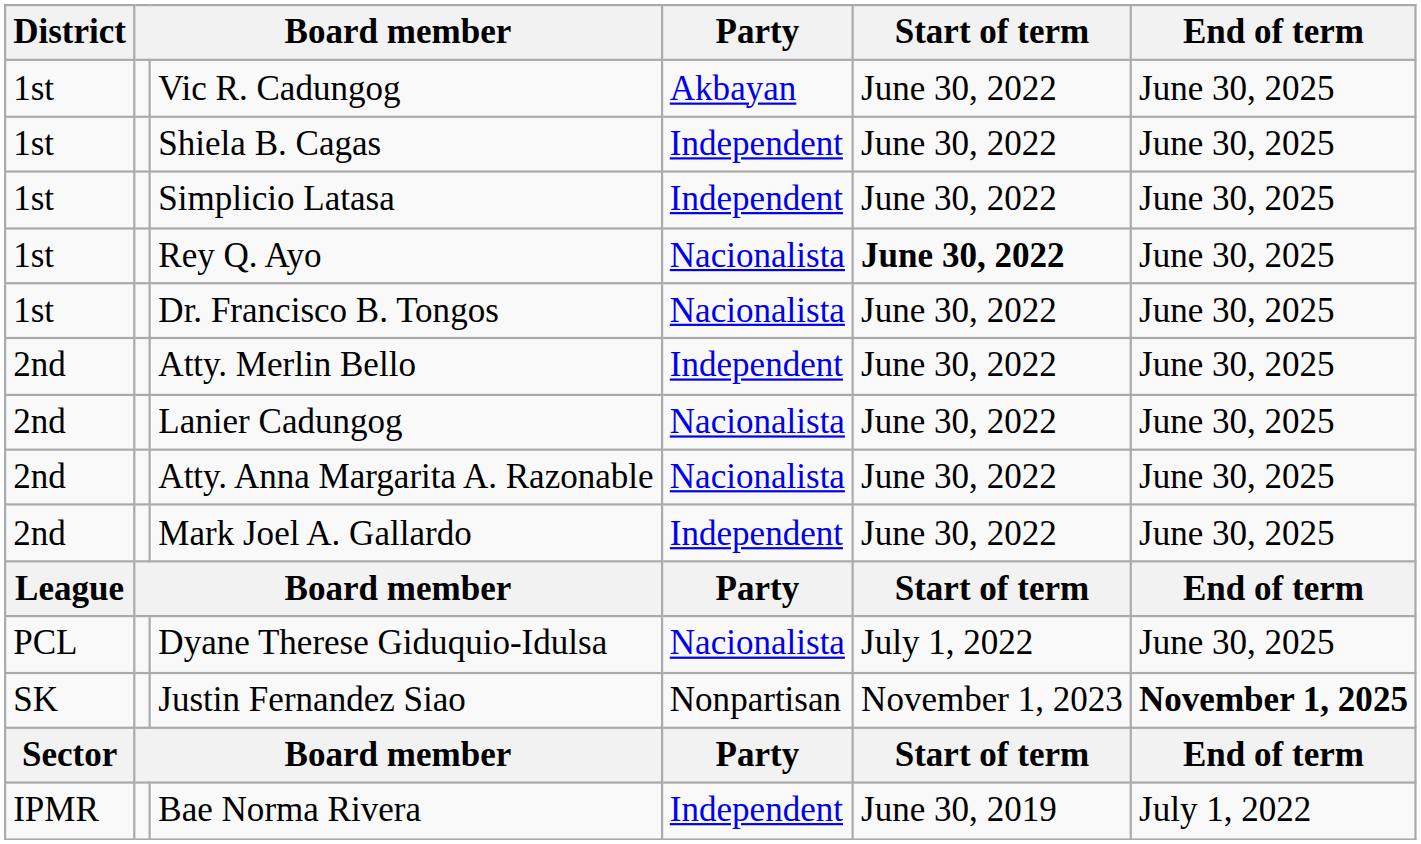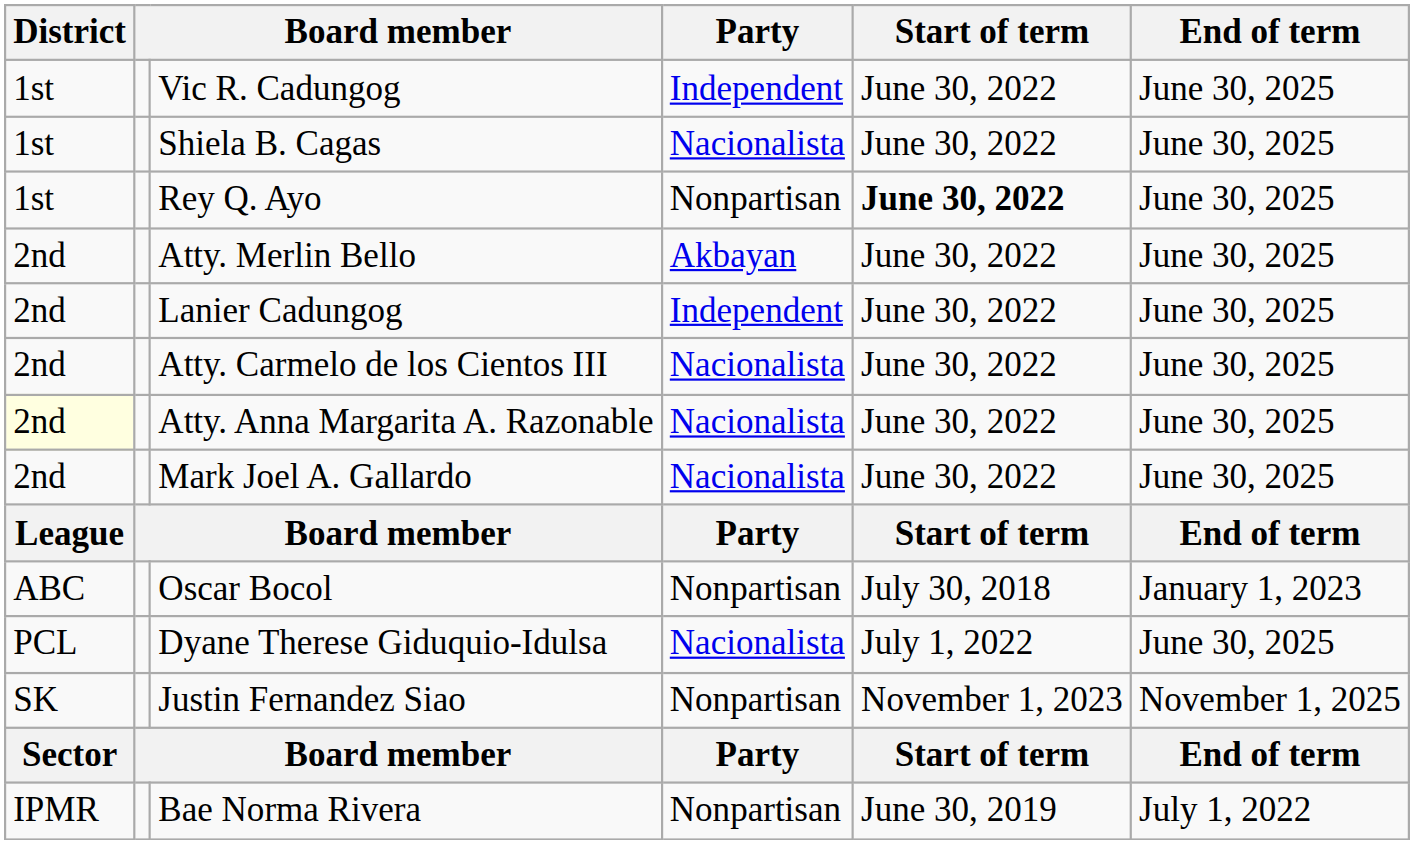(733, 87) Akbayan -> (756, 87) Independent
(756, 143) Independent -> (757, 143) Nacionalista
- row: (277, 198)
(757, 254) Nacionalista -> (755, 198) Nonpartisan
- row: (329, 310)
(756, 365) Independent -> (733, 254) Akbayan
(757, 421) Nacionalista -> (756, 310) Independent
+ row: (383, 365)
(39, 476) no background -> (39, 421) lightyellow background
(756, 532) Independent -> (757, 476) Nacionalista
+ row: (245, 587)
(1273, 699) bold -> (1270, 699) normal
(756, 810) Independent -> (755, 810) Nonpartisan
